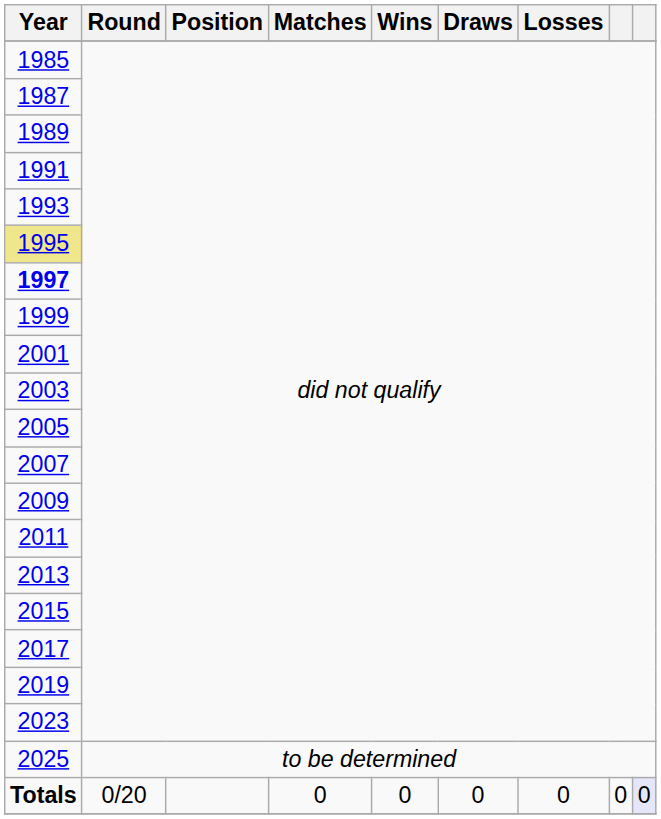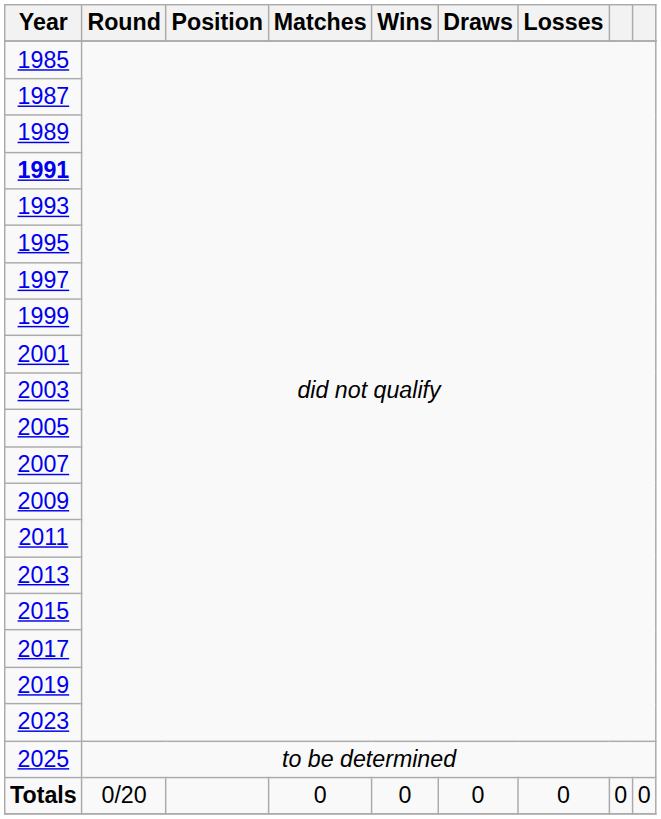(43, 170) normal -> (43, 170) bold
(43, 243) khaki background -> (43, 243) no background
(43, 280) bold -> (43, 280) normal
(644, 795) lavender background -> (644, 795) no background
